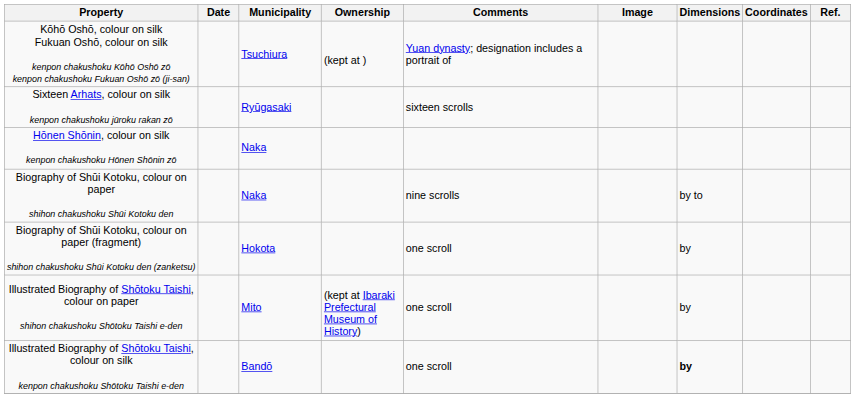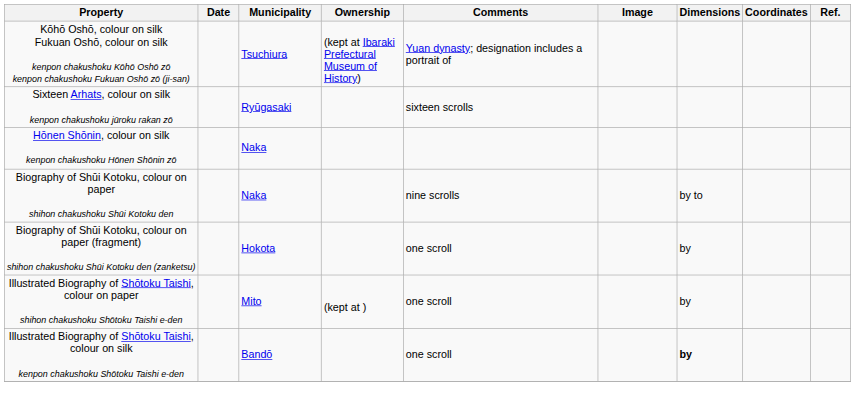(345, 60) (kept at ) -> (359, 60) (kept at Ibaraki Prefectural Museum of History)
(359, 313) (kept at Ibaraki Prefectural Museum of History) -> (345, 307) (kept at )
